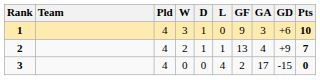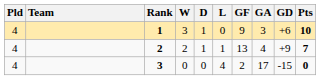columns swapped: (20, 13) <-> (165, 13)
